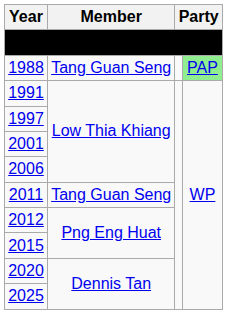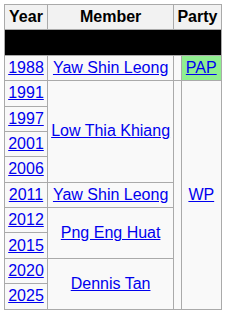(111, 67) Tang Guan Seng -> (111, 67) Yaw Shin Leong
(111, 194) Tang Guan Seng -> (111, 194) Yaw Shin Leong
